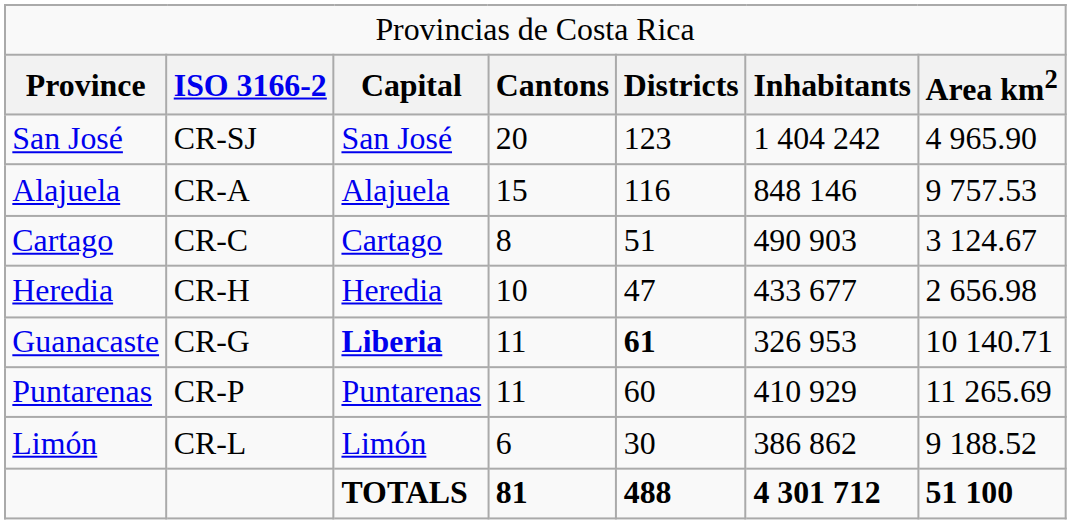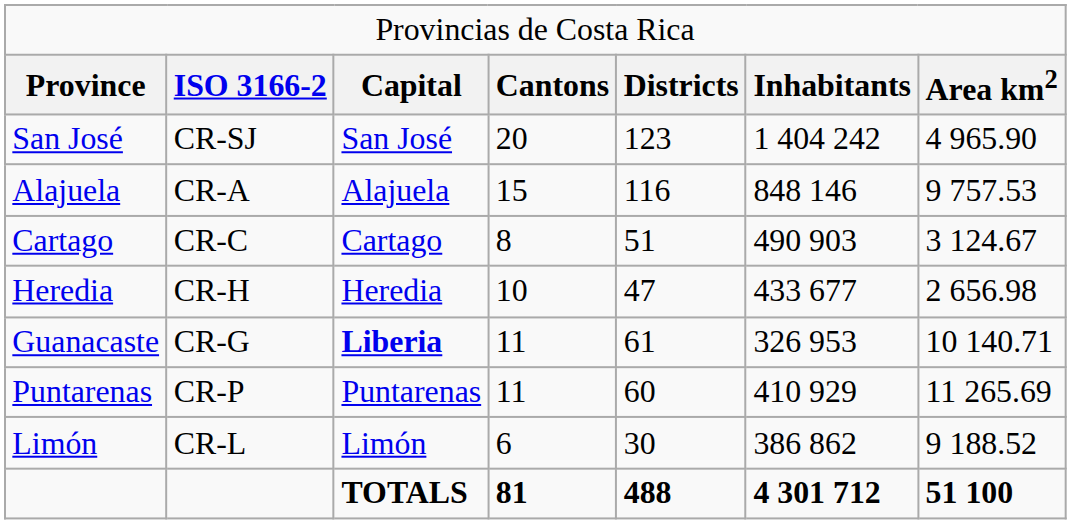(640, 341) bold -> (640, 341) normal
